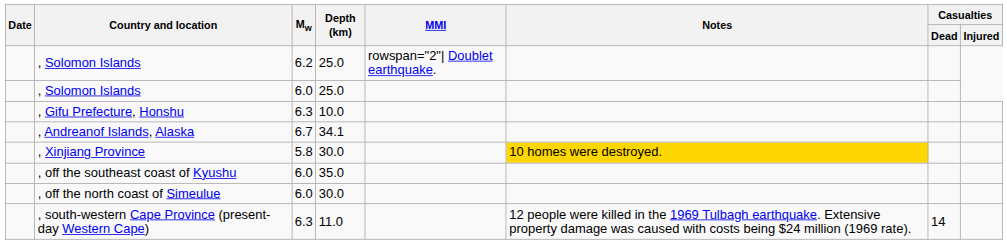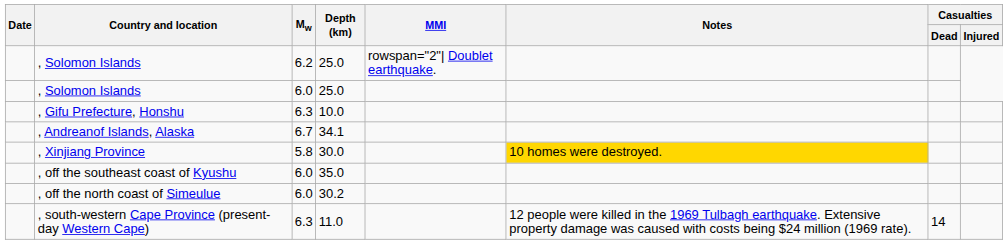(331, 193) 30.0 -> (331, 193) 30.2
